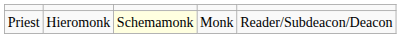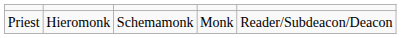(155, 22) lightyellow background -> (155, 22) no background
